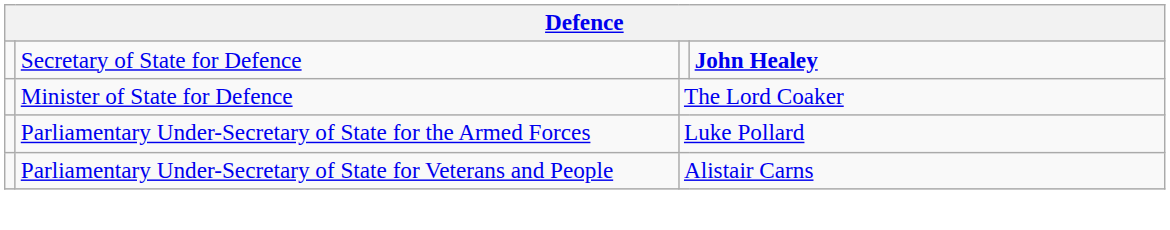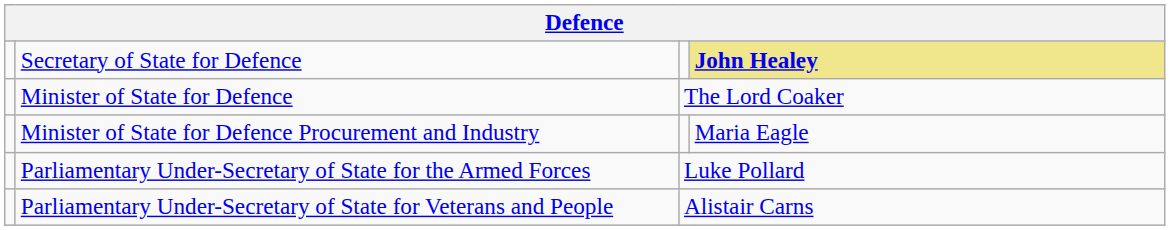(756, 59) no background -> (756, 59) khaki background
+ row: (280, 133)
